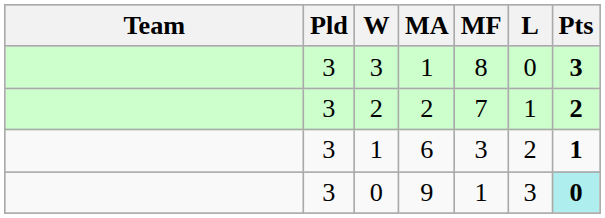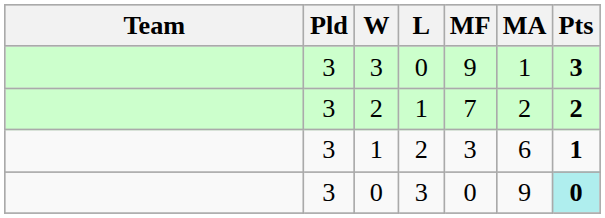columns swapped: (530, 25) <-> (427, 25)
(481, 66) 8 -> (470, 66) 9
(481, 191) 1 -> (470, 191) 0
